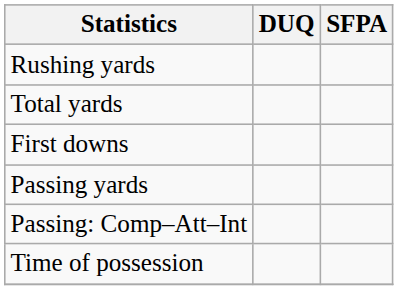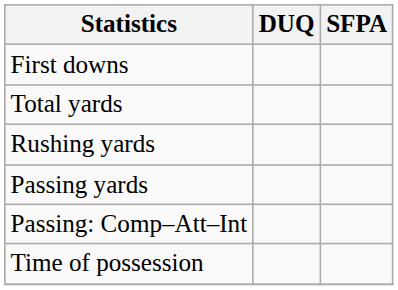rows swapped: (70, 144) <-> (83, 64)
